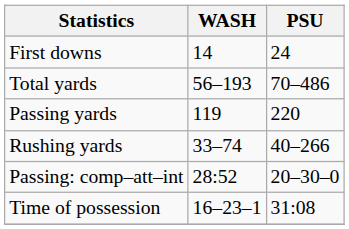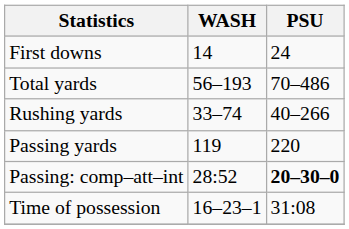rows swapped: (66, 145) <-> (63, 114)
(305, 176) normal -> (305, 176) bold
